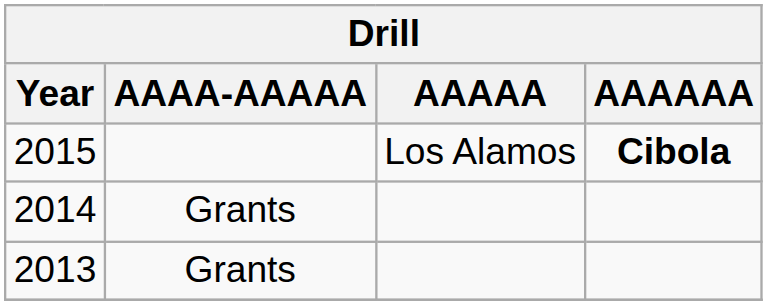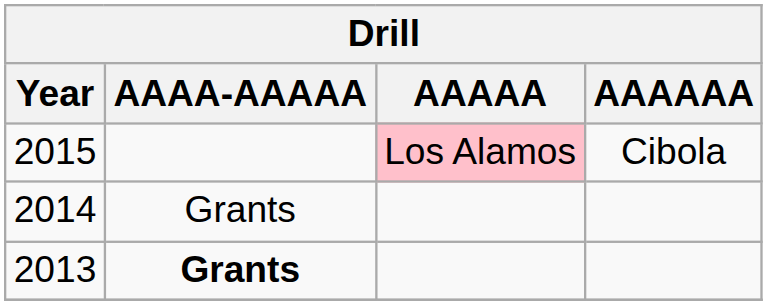(480, 151) no background -> (480, 151) pink background
(674, 151) bold -> (674, 151) normal
(240, 269) normal -> (240, 269) bold
